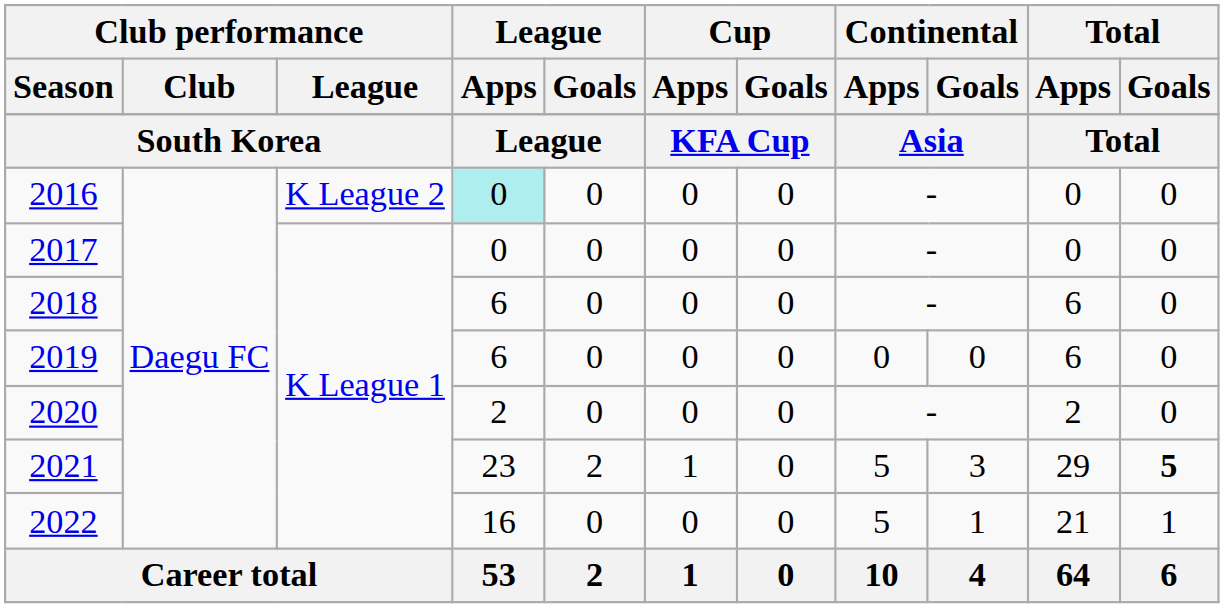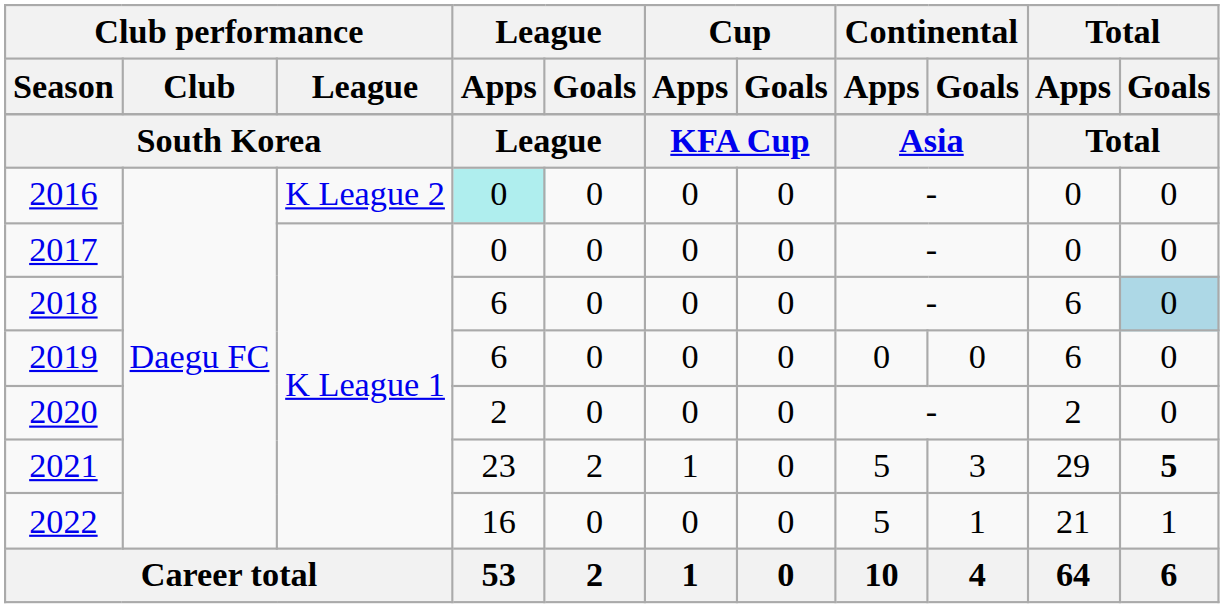(1169, 303) no background -> (1169, 303) lightblue background
